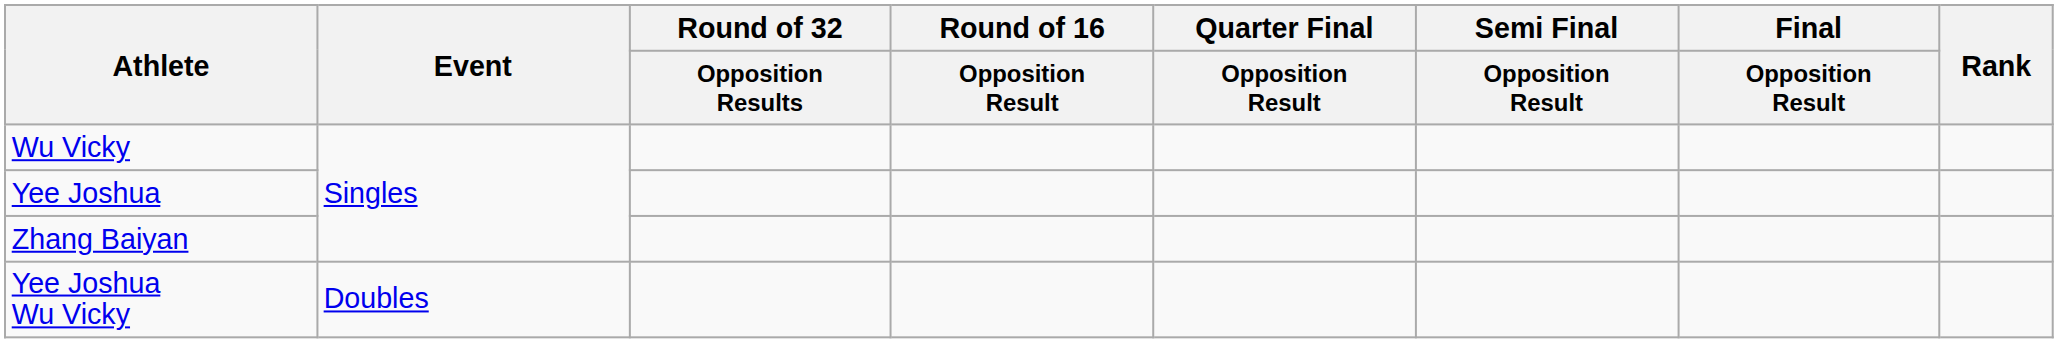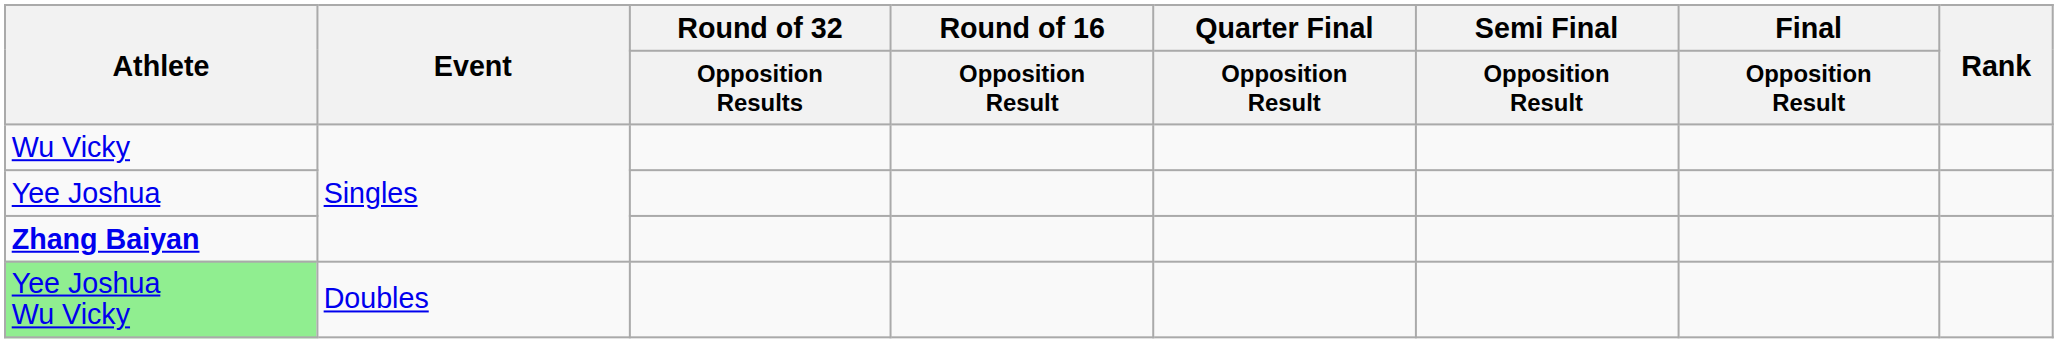(100, 239) normal -> (106, 239) bold
(86, 300) no background -> (86, 300) lightgreen background
